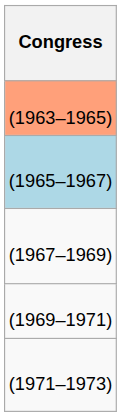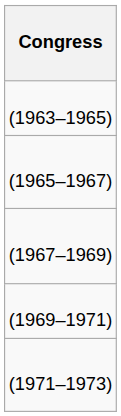(61, 117) lightsalmon background -> (61, 117) no background
(61, 181) lightblue background -> (61, 181) no background
